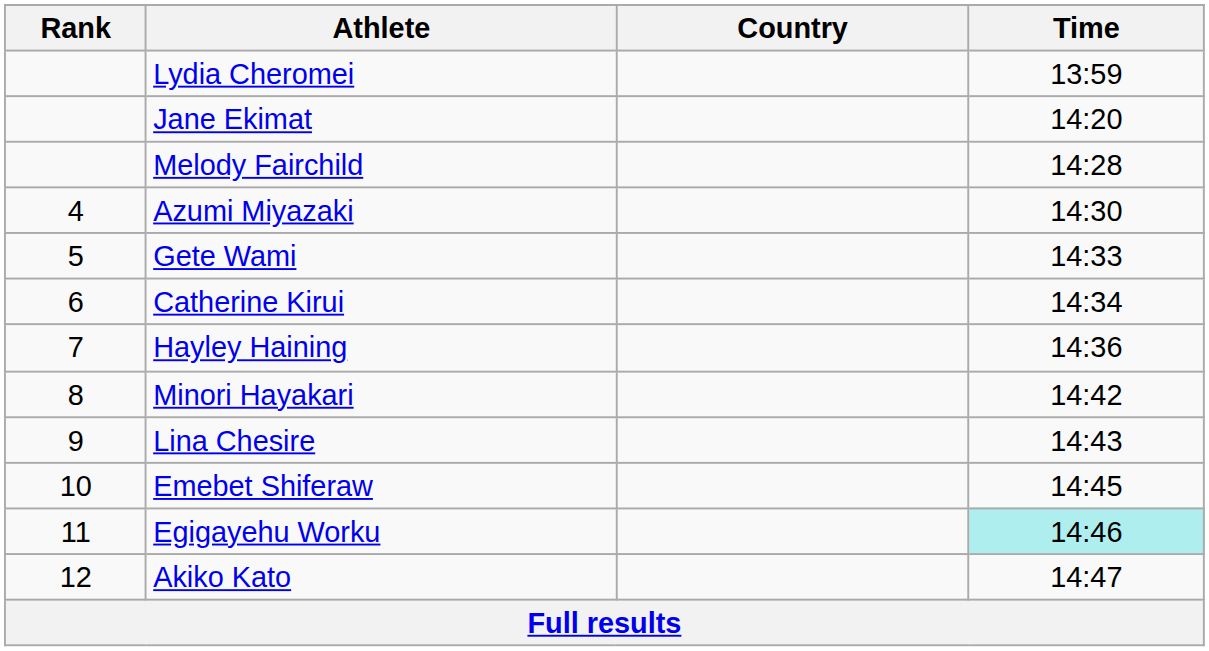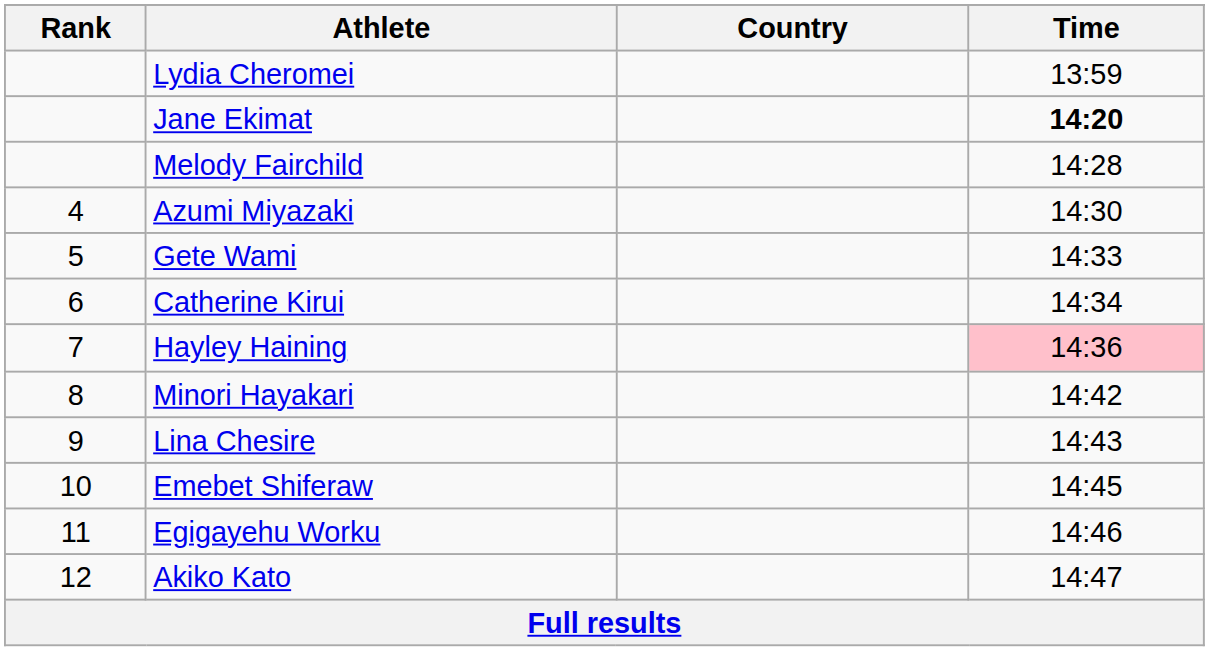(1086, 119) normal -> (1086, 119) bold
(1086, 348) no background -> (1086, 348) pink background
(1086, 531) paleturquoise background -> (1086, 531) no background
